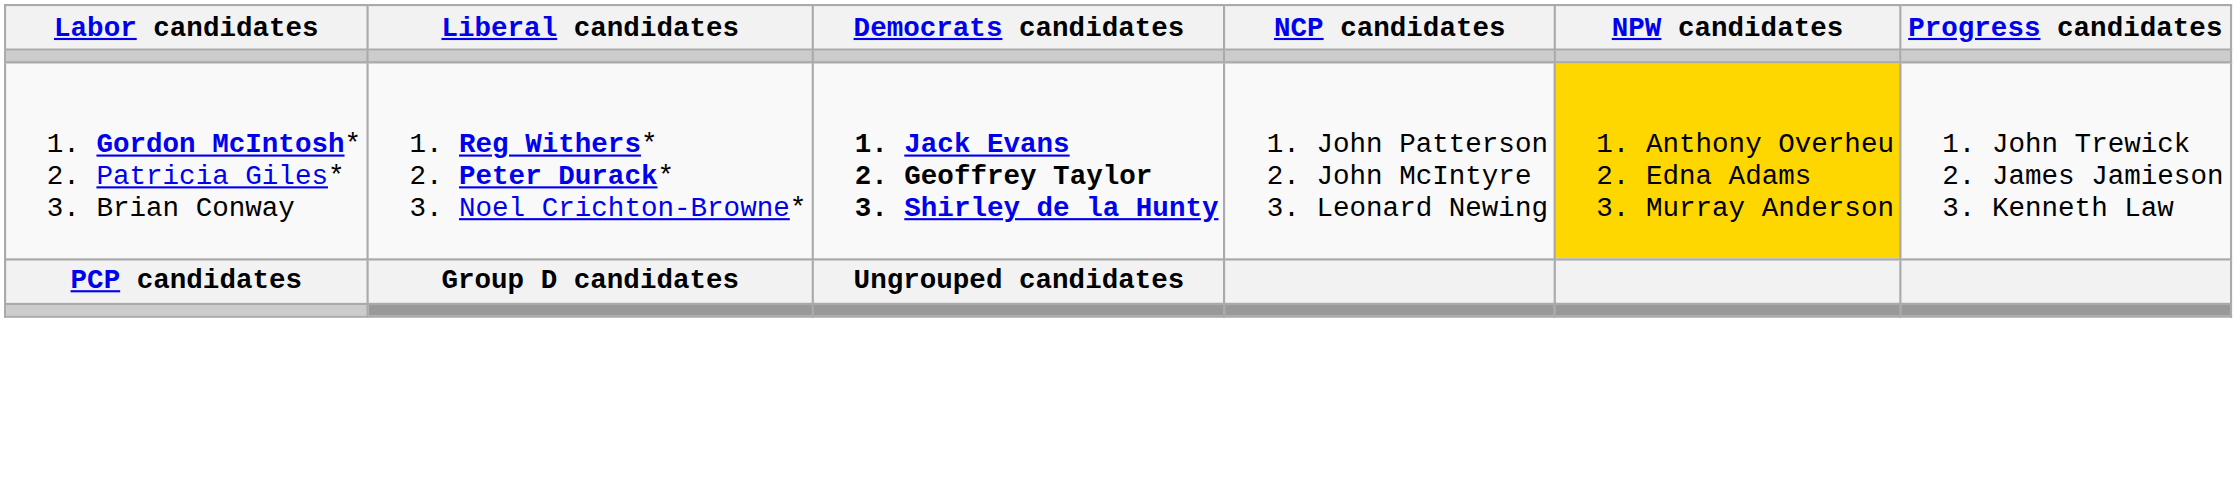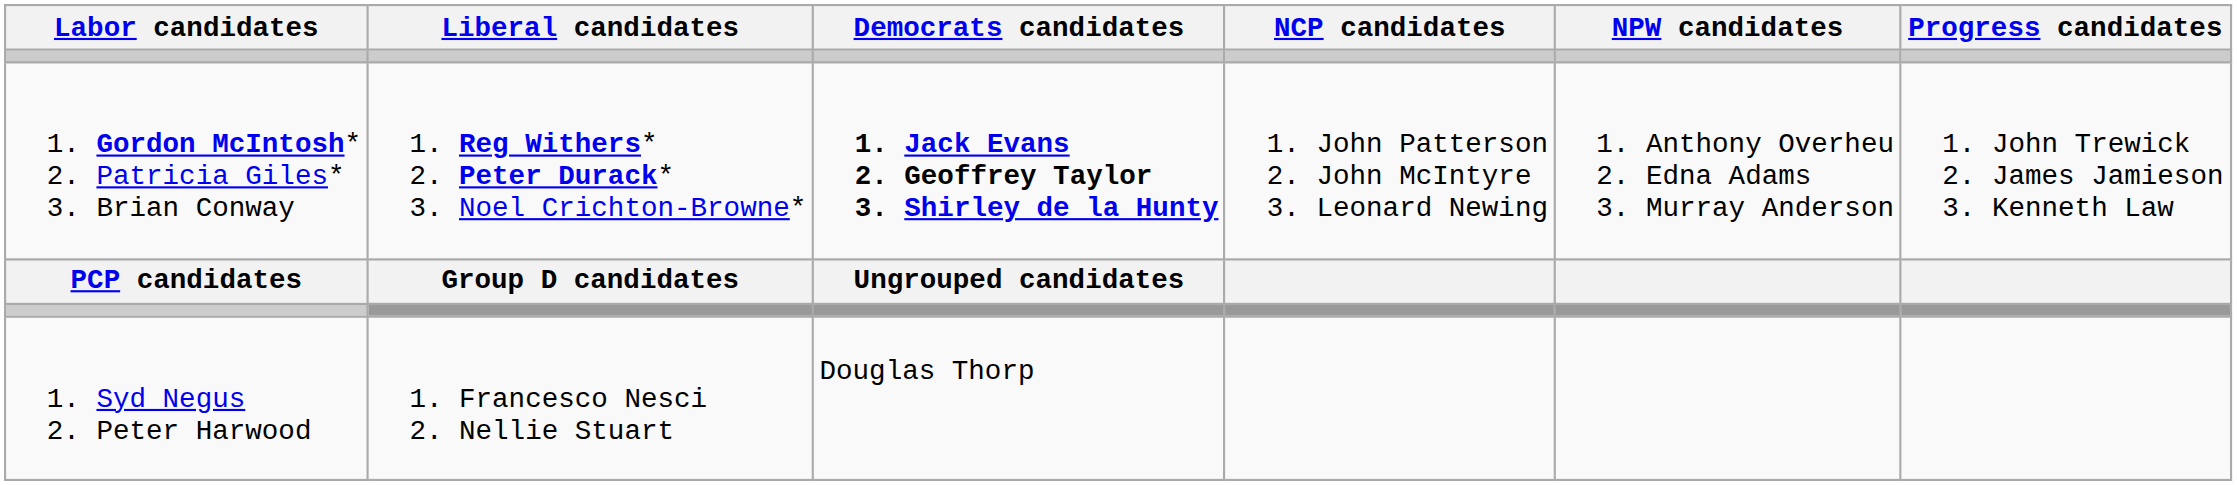(1728, 177) gold background -> (1728, 177) no background
+ row: (186, 414)
